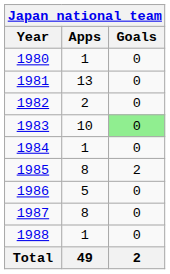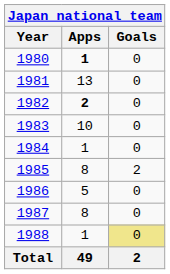(85, 60) normal -> (85, 60) bold
(85, 104) normal -> (85, 104) bold
(137, 126) lightgreen background -> (137, 126) no background
(137, 236) no background -> (137, 236) khaki background
